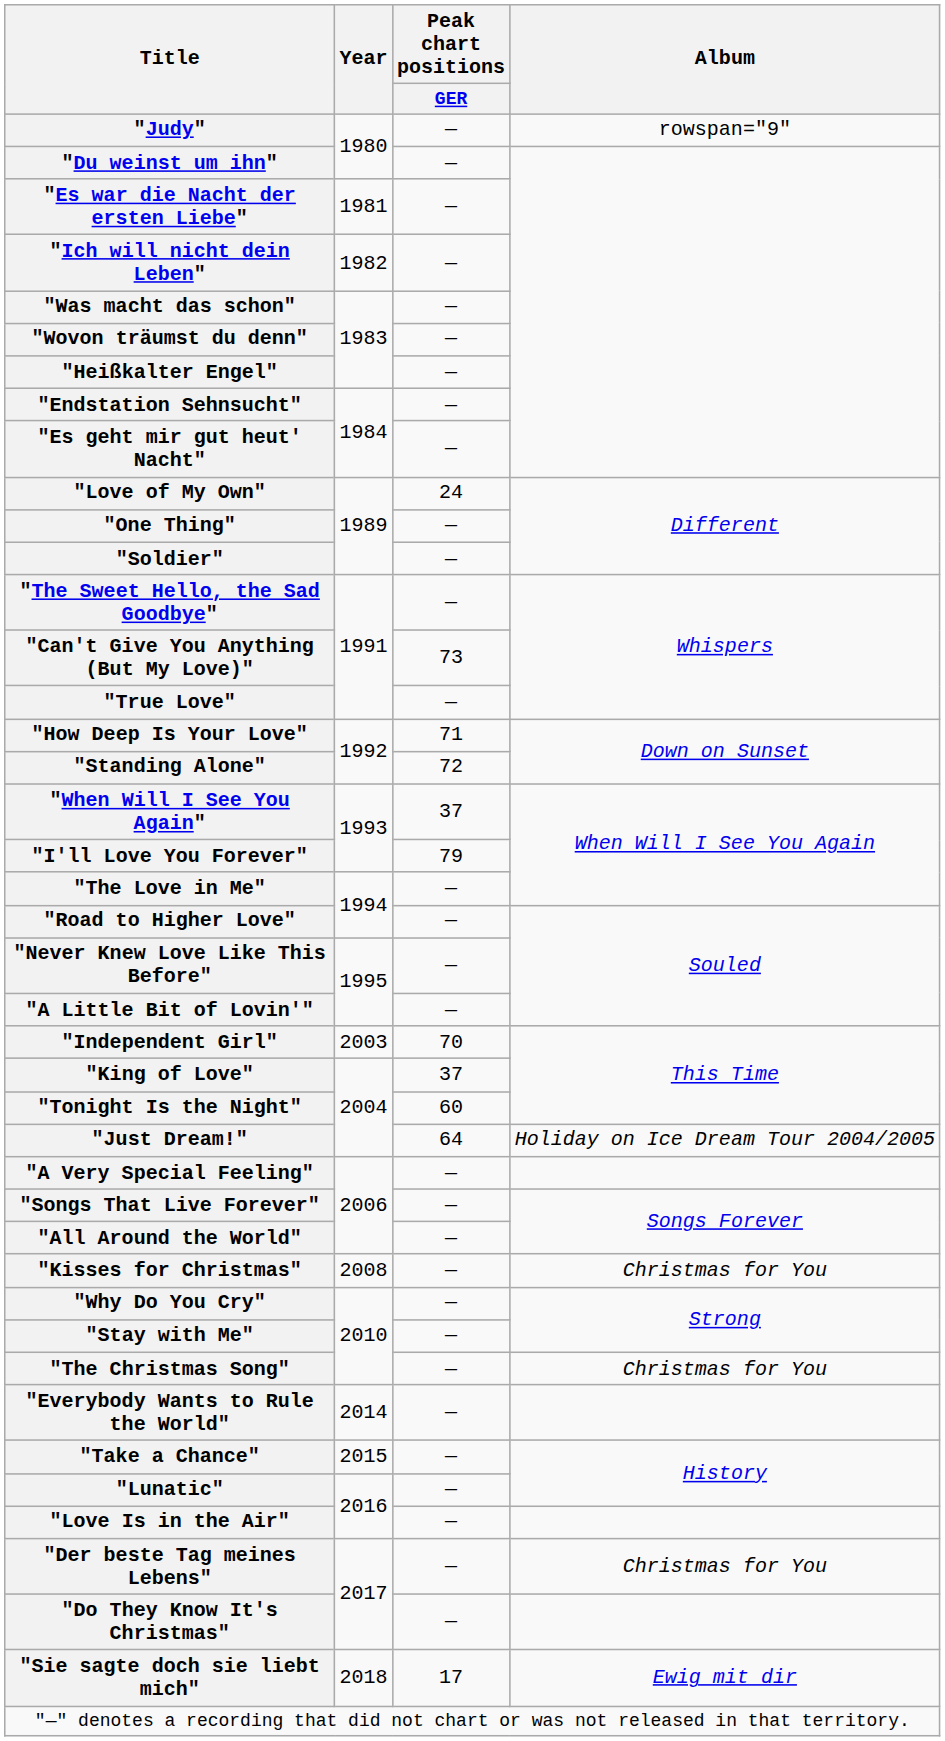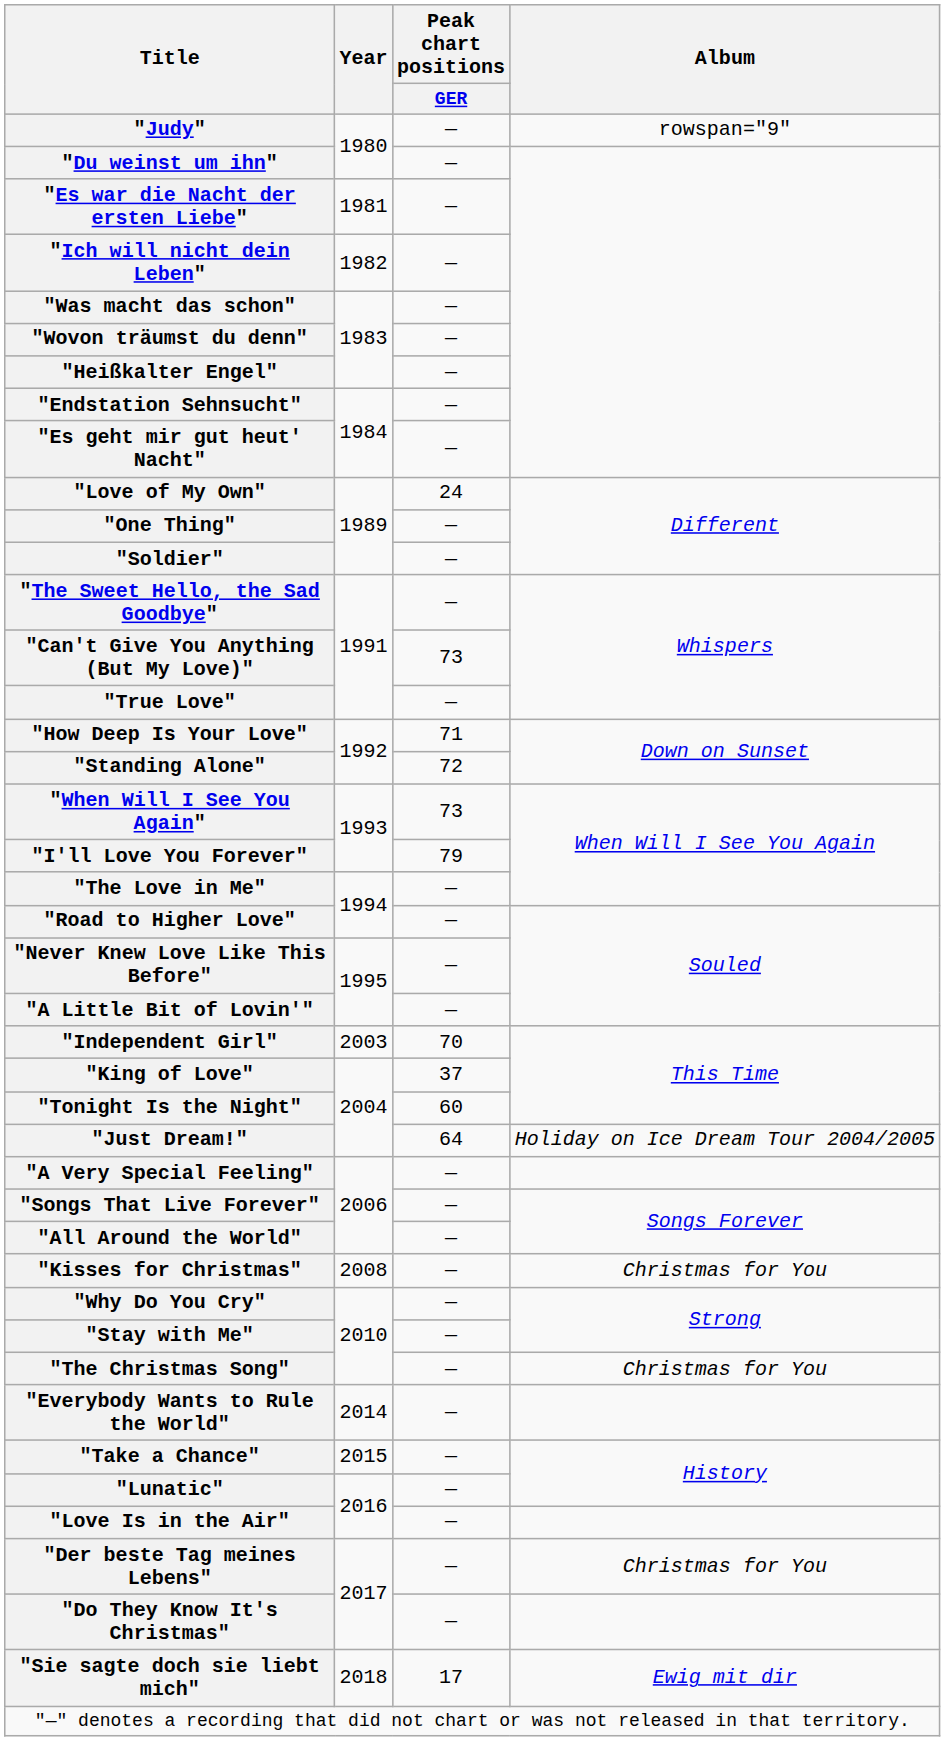(451, 812) 37 -> (451, 812) 73
